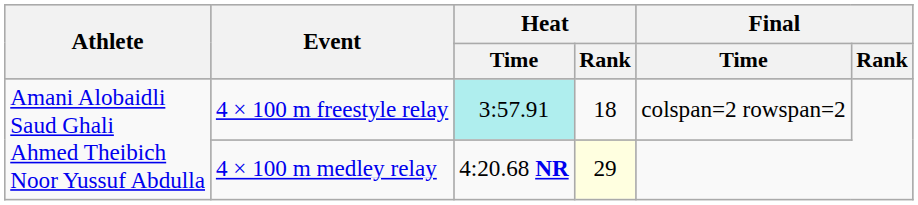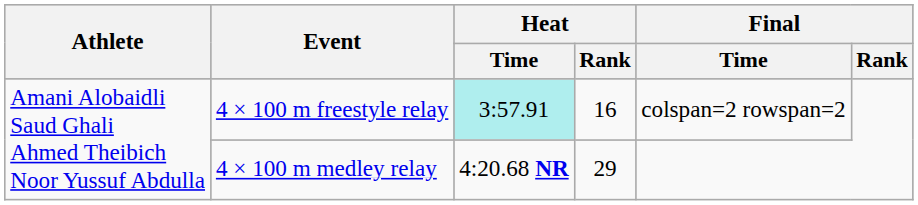(605, 109) 18 -> (605, 109) 16
(605, 169) lightyellow background -> (605, 169) no background
